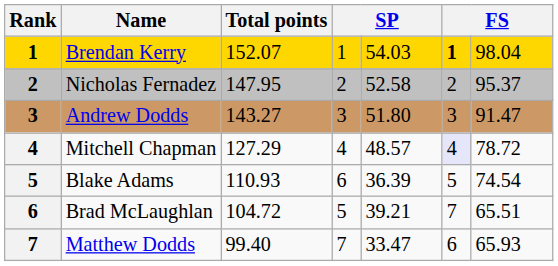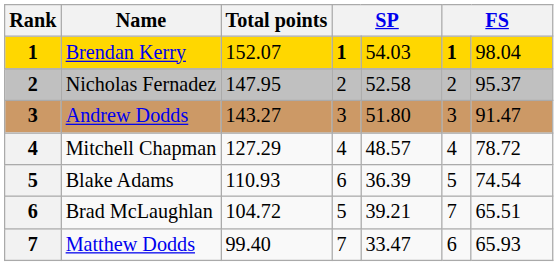(342, 52) normal -> (342, 52) bold
(452, 148) lavender background -> (452, 148) no background
